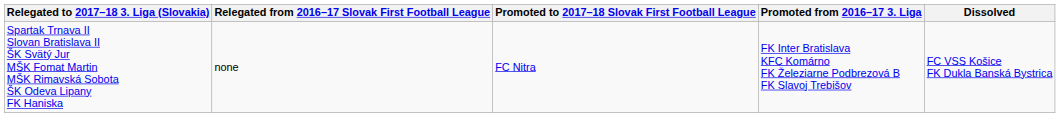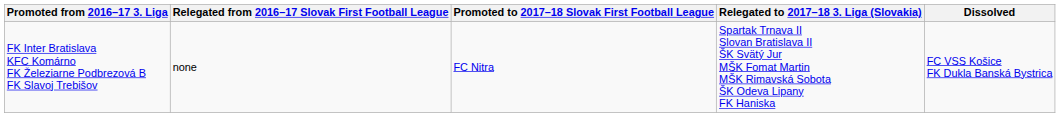columns swapped: (841, 13) <-> (108, 13)
